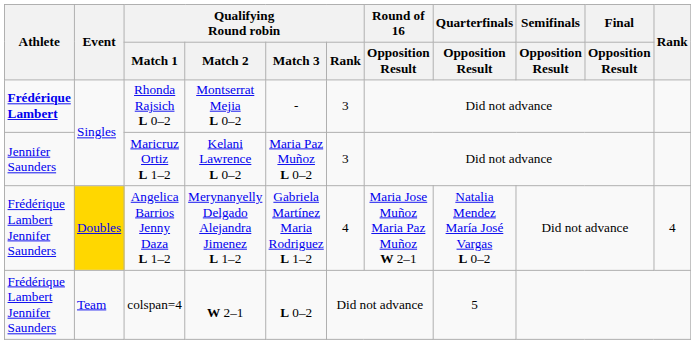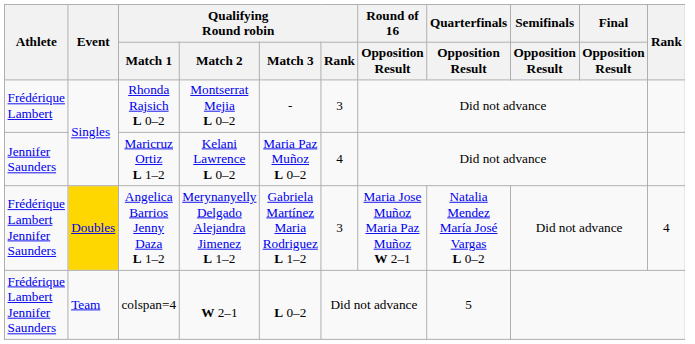(39, 106) bold -> (36, 106) normal
(345, 159) 3 -> (340, 159) 4
(345, 228) 4 -> (340, 228) 3
